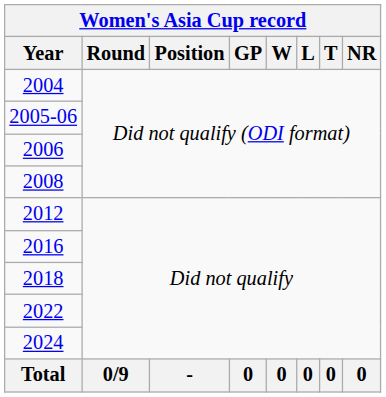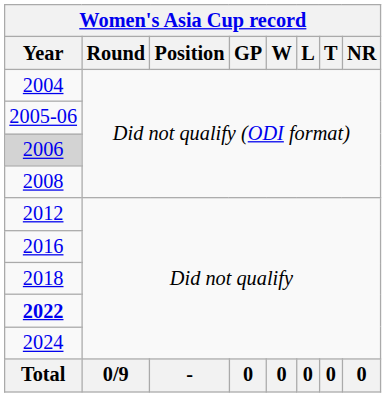(43, 149) no background -> (43, 149) lightgrey background
(43, 310) normal -> (43, 310) bold
